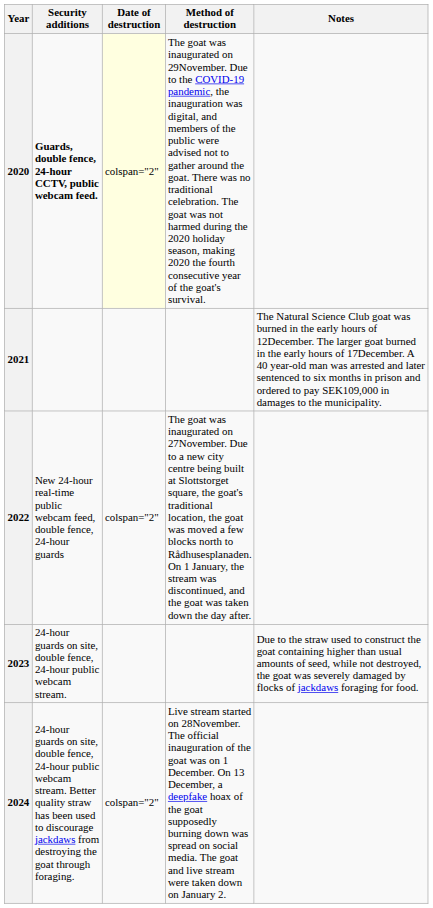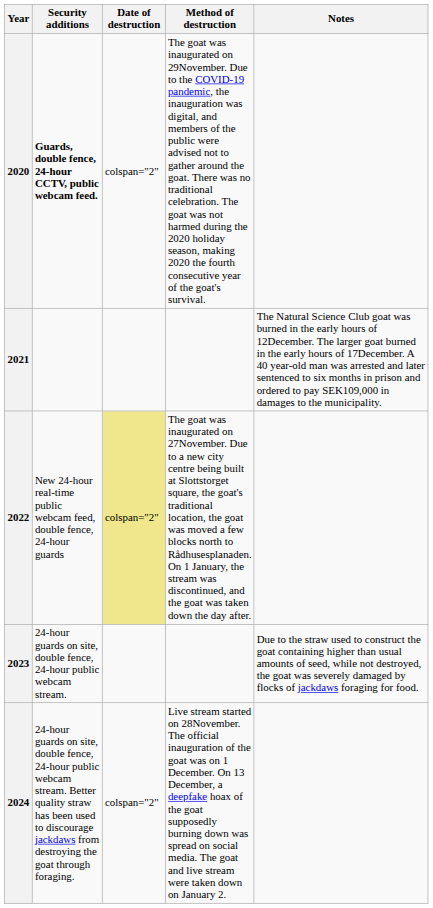(132, 171) lightyellow background -> (132, 171) no background
(132, 517) no background -> (132, 517) khaki background
